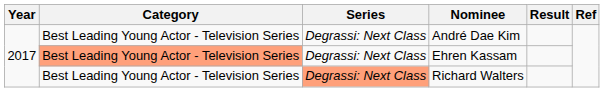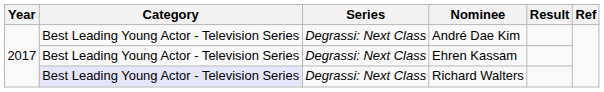(171, 55) lightsalmon background -> (171, 55) no background
(171, 76) no background -> (171, 76) lavender background
(366, 76) lightsalmon background -> (366, 76) no background
